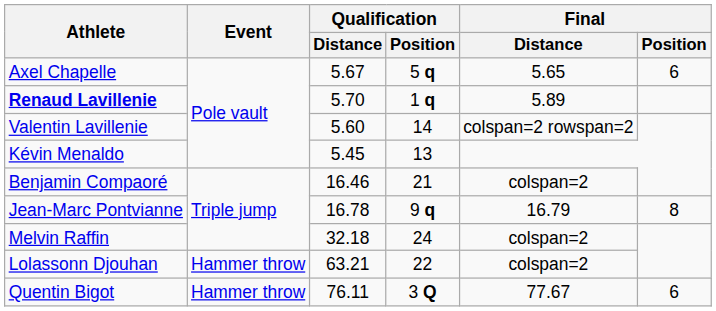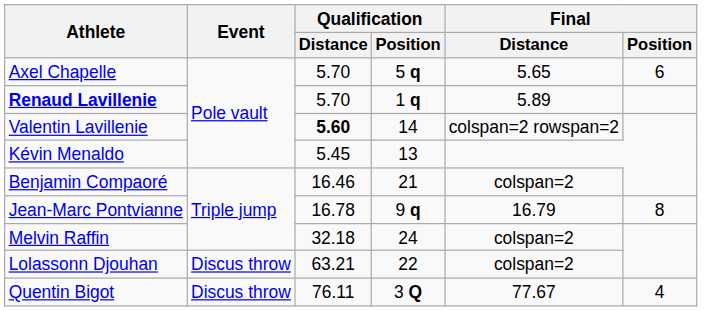(348, 72) 5.67 -> (333, 72) 5.70
(348, 127) normal -> (333, 127) bold
(248, 265) Hammer throw -> (241, 265) Discus throw
(248, 292) Hammer throw -> (241, 292) Discus throw
(674, 292) 6 -> (660, 292) 4
